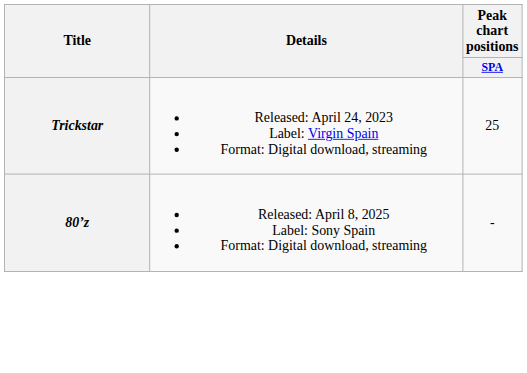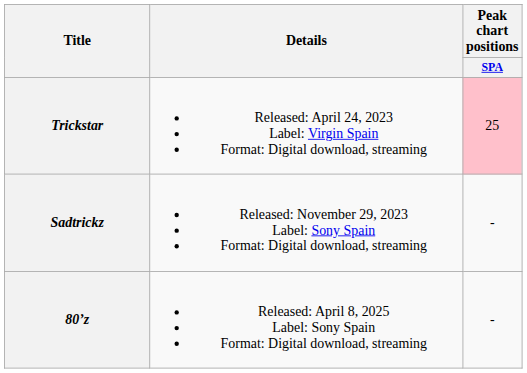(492, 125) no background -> (492, 125) pink background
+ row: (77, 222)
